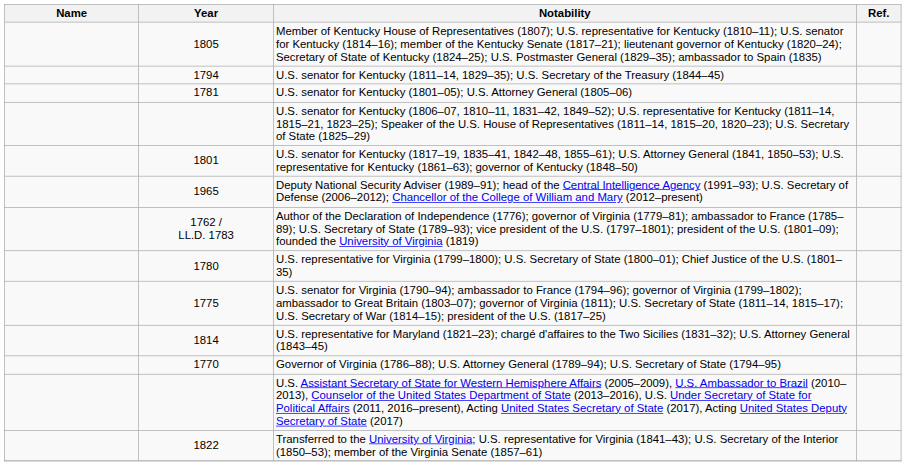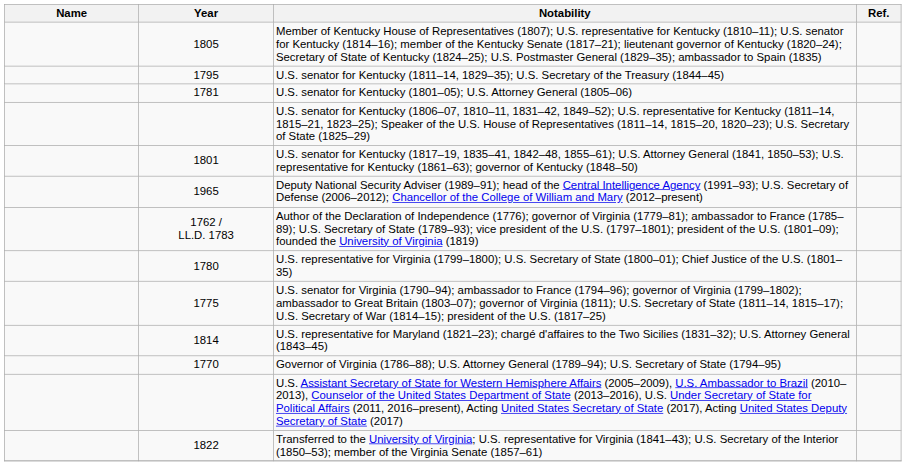(206, 75) 1794 -> (206, 75) 1795
